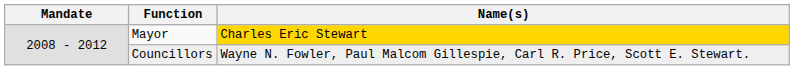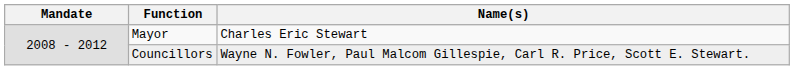(294, 35) gold background -> (294, 35) no background
